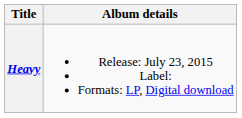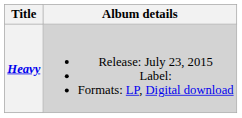(140, 76) no background -> (140, 76) lightgrey background
